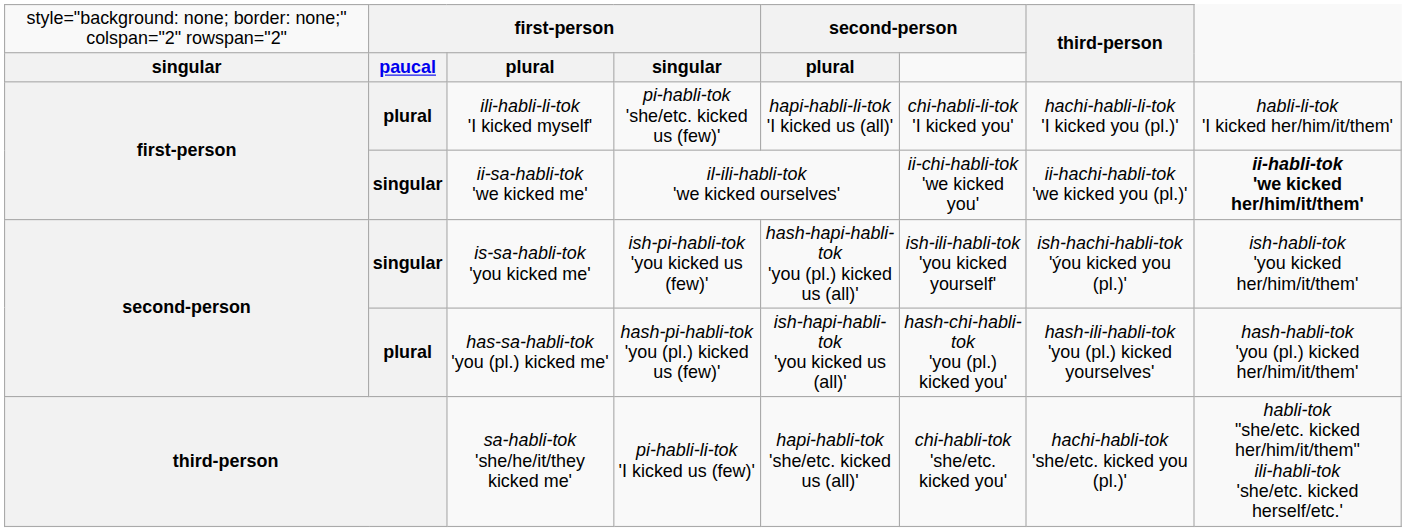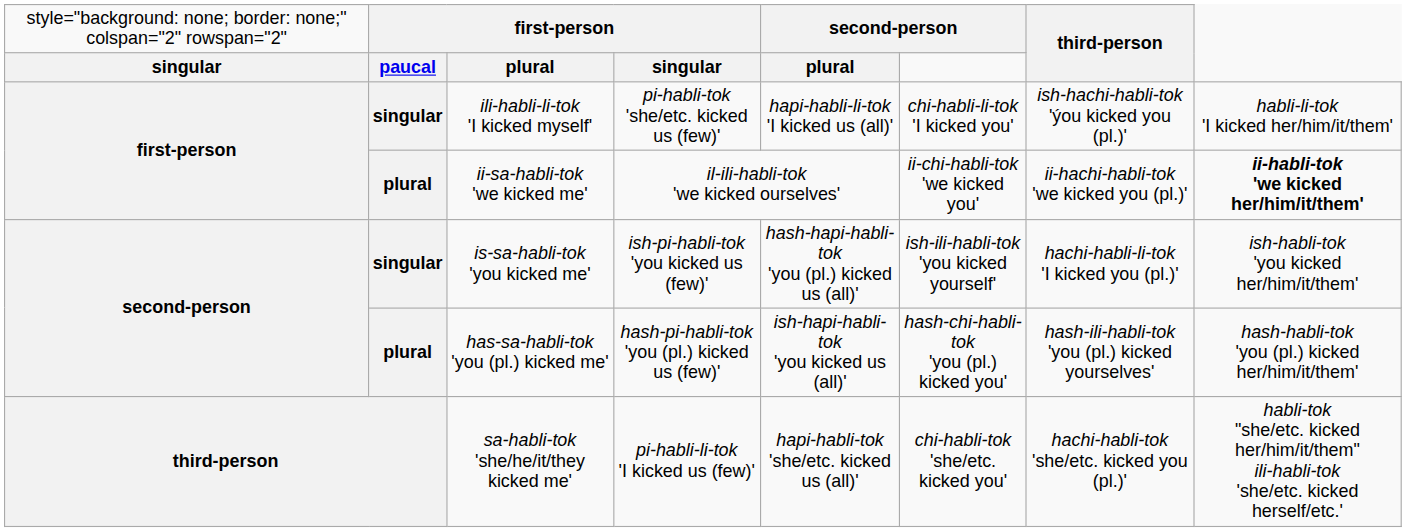(408, 115) plural -> (408, 115) singular
(1110, 115) hachi-habli-li-tok 'I kicked you (pl.)' -> (1110, 115) ish-hachi-habli-tok 'ýou kicked you (pl.)'
(408, 184) singular -> (408, 184) plural
(1110, 263) ish-hachi-habli-tok 'ýou kicked you (pl.)' -> (1110, 263) hachi-habli-li-tok 'I kicked you (pl.)'
